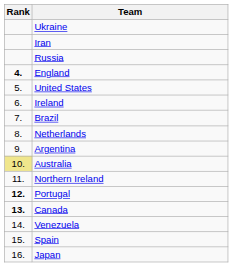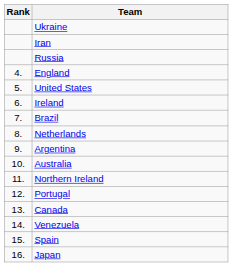(18, 73) bold -> (18, 73) normal
(18, 164) khaki background -> (18, 164) no background
(18, 194) bold -> (18, 194) normal
(18, 209) bold -> (18, 209) normal
